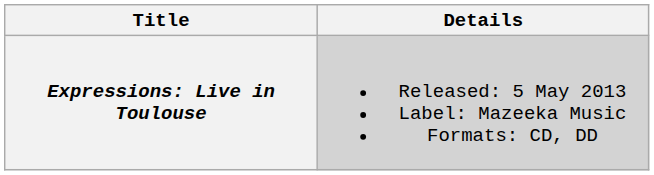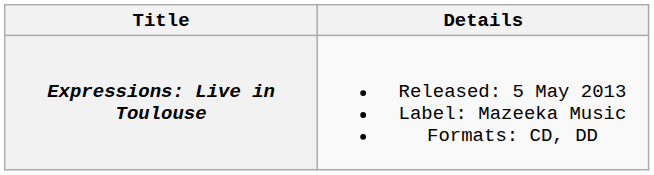(483, 114) lightgrey background -> (483, 114) no background
